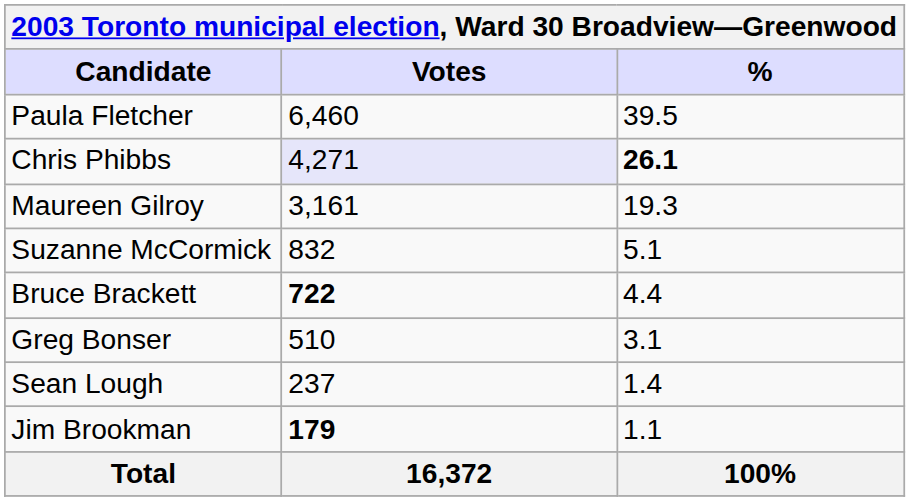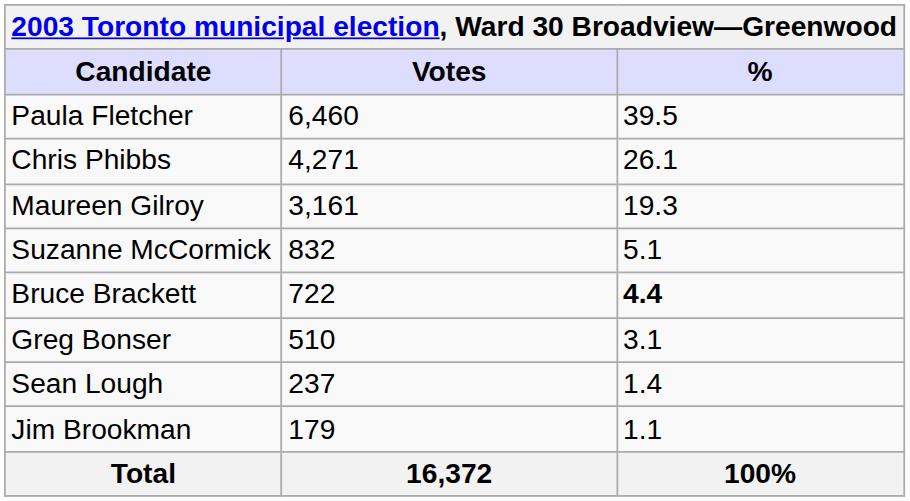(324, 160) lavender background -> (324, 160) no background
(650, 160) bold -> (650, 160) normal
(312, 294) bold -> (312, 294) normal
(643, 294) normal -> (643, 294) bold
(312, 428) bold -> (312, 428) normal
